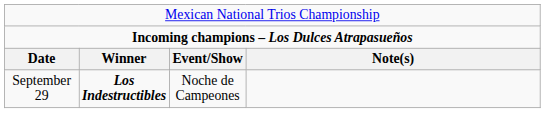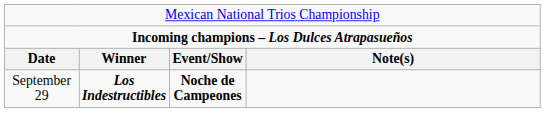(208, 88) normal -> (208, 88) bold
